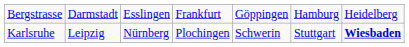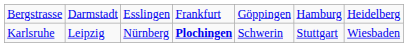(202, 33) normal -> (204, 33) bold
(373, 33) bold -> (374, 33) normal
